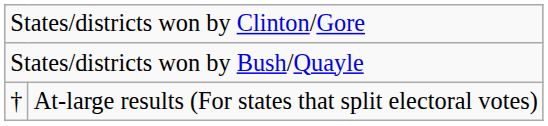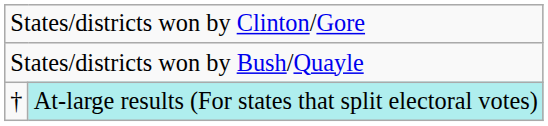(286, 100) no background -> (286, 100) paleturquoise background
